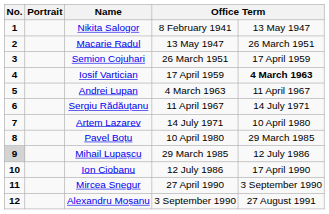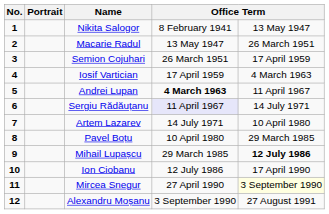(281, 75) bold -> (281, 75) normal
(195, 91) normal -> (195, 91) bold
(195, 106) no background -> (195, 106) lavender background
(15, 153) lightgrey background -> (15, 153) no background
(281, 153) normal -> (281, 153) bold
(281, 185) no background -> (281, 185) lightyellow background
